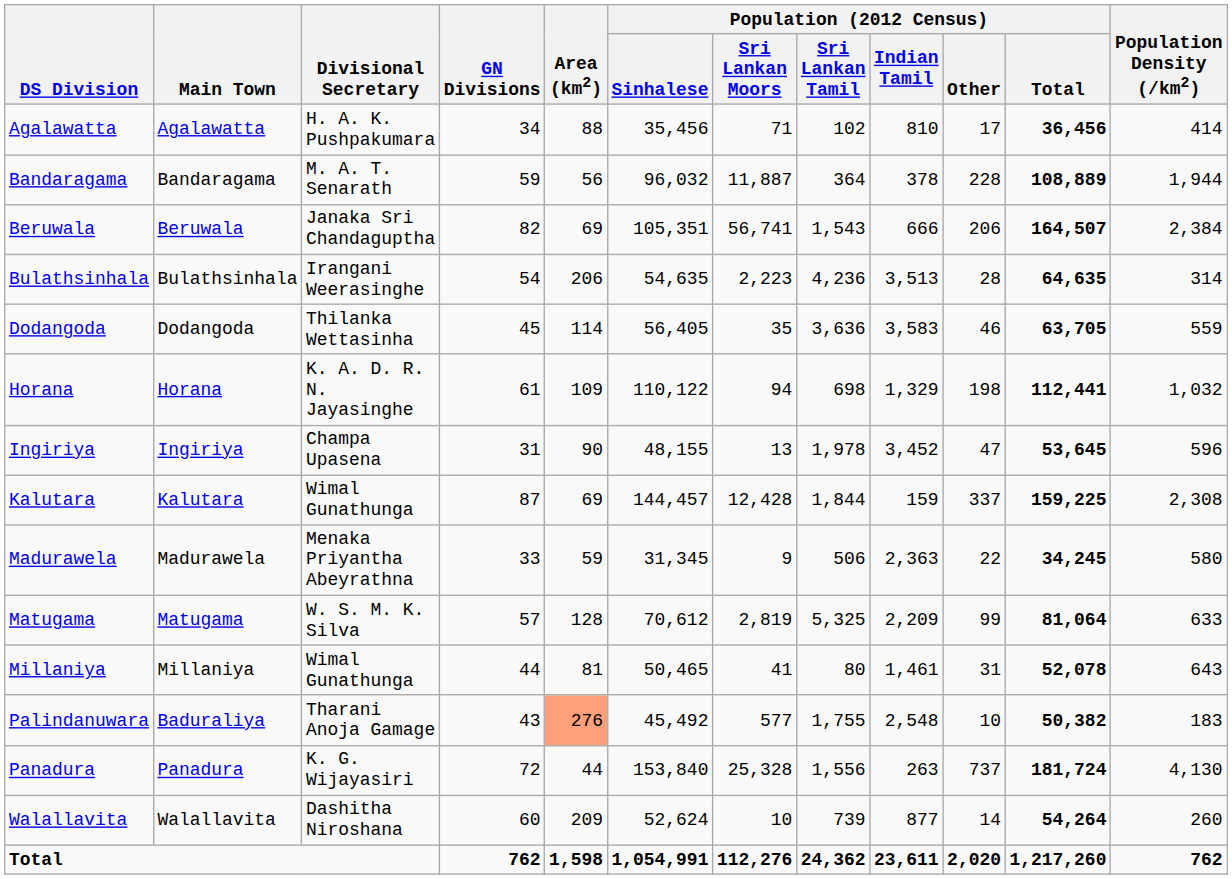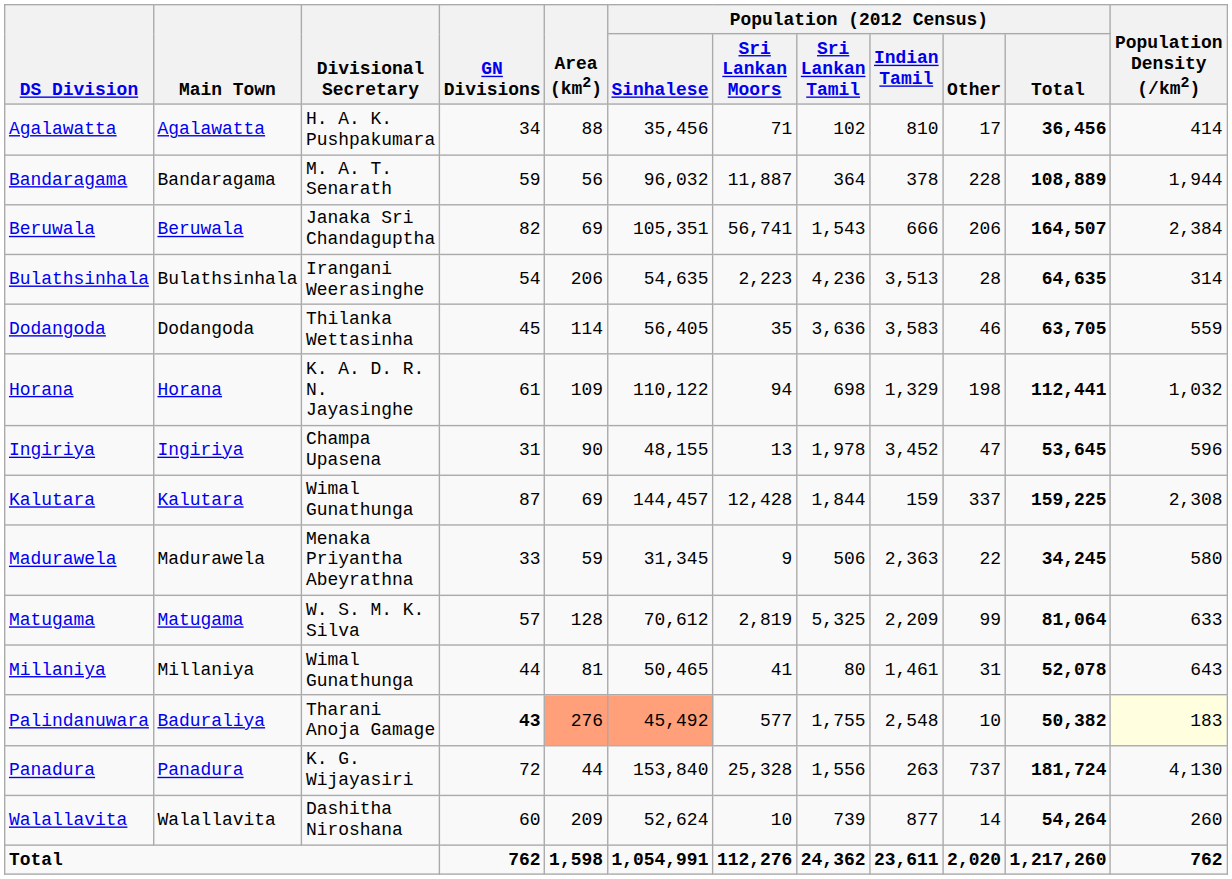(530, 720) normal -> (530, 720) bold
(676, 720) no background -> (676, 720) lightsalmon background
(1206, 720) no background -> (1206, 720) lightyellow background
